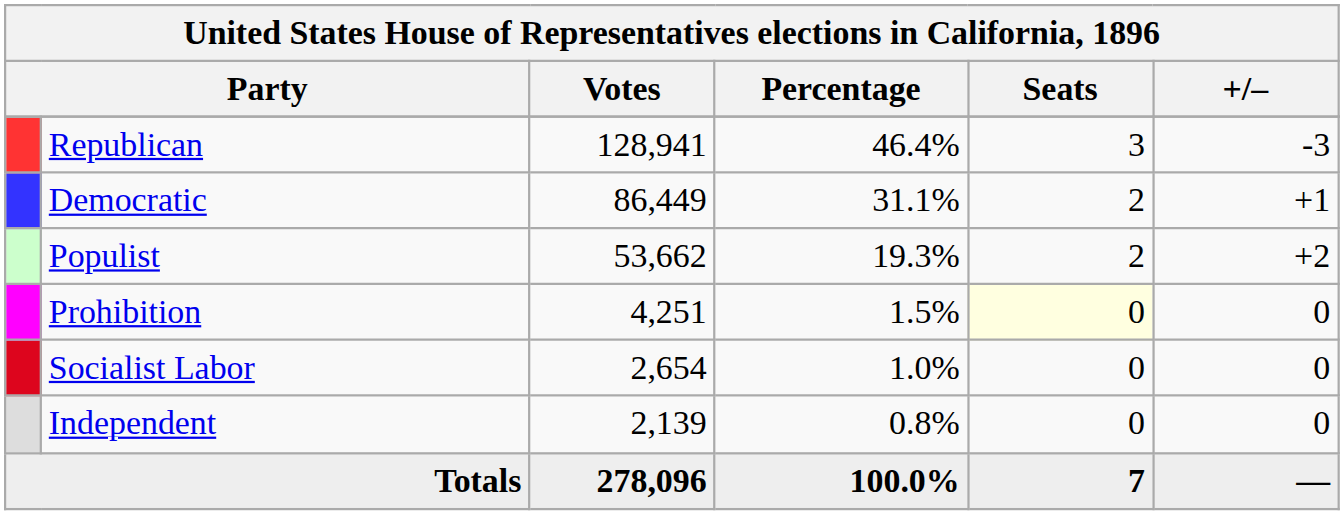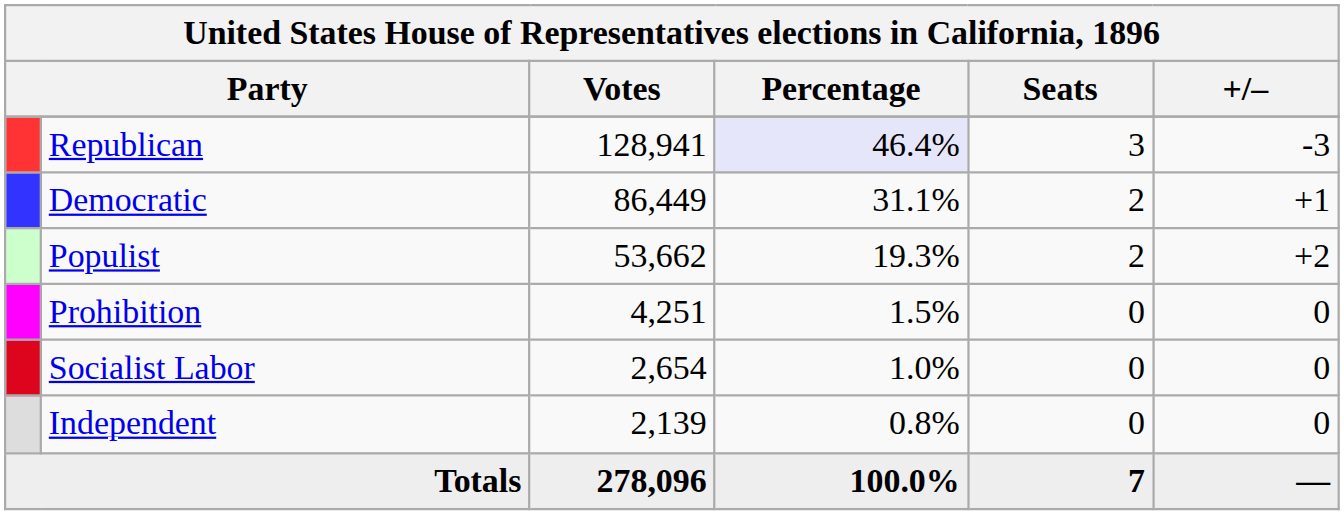(916, 144) no background -> (916, 144) lavender background
(1136, 312) lightyellow background -> (1136, 312) no background
